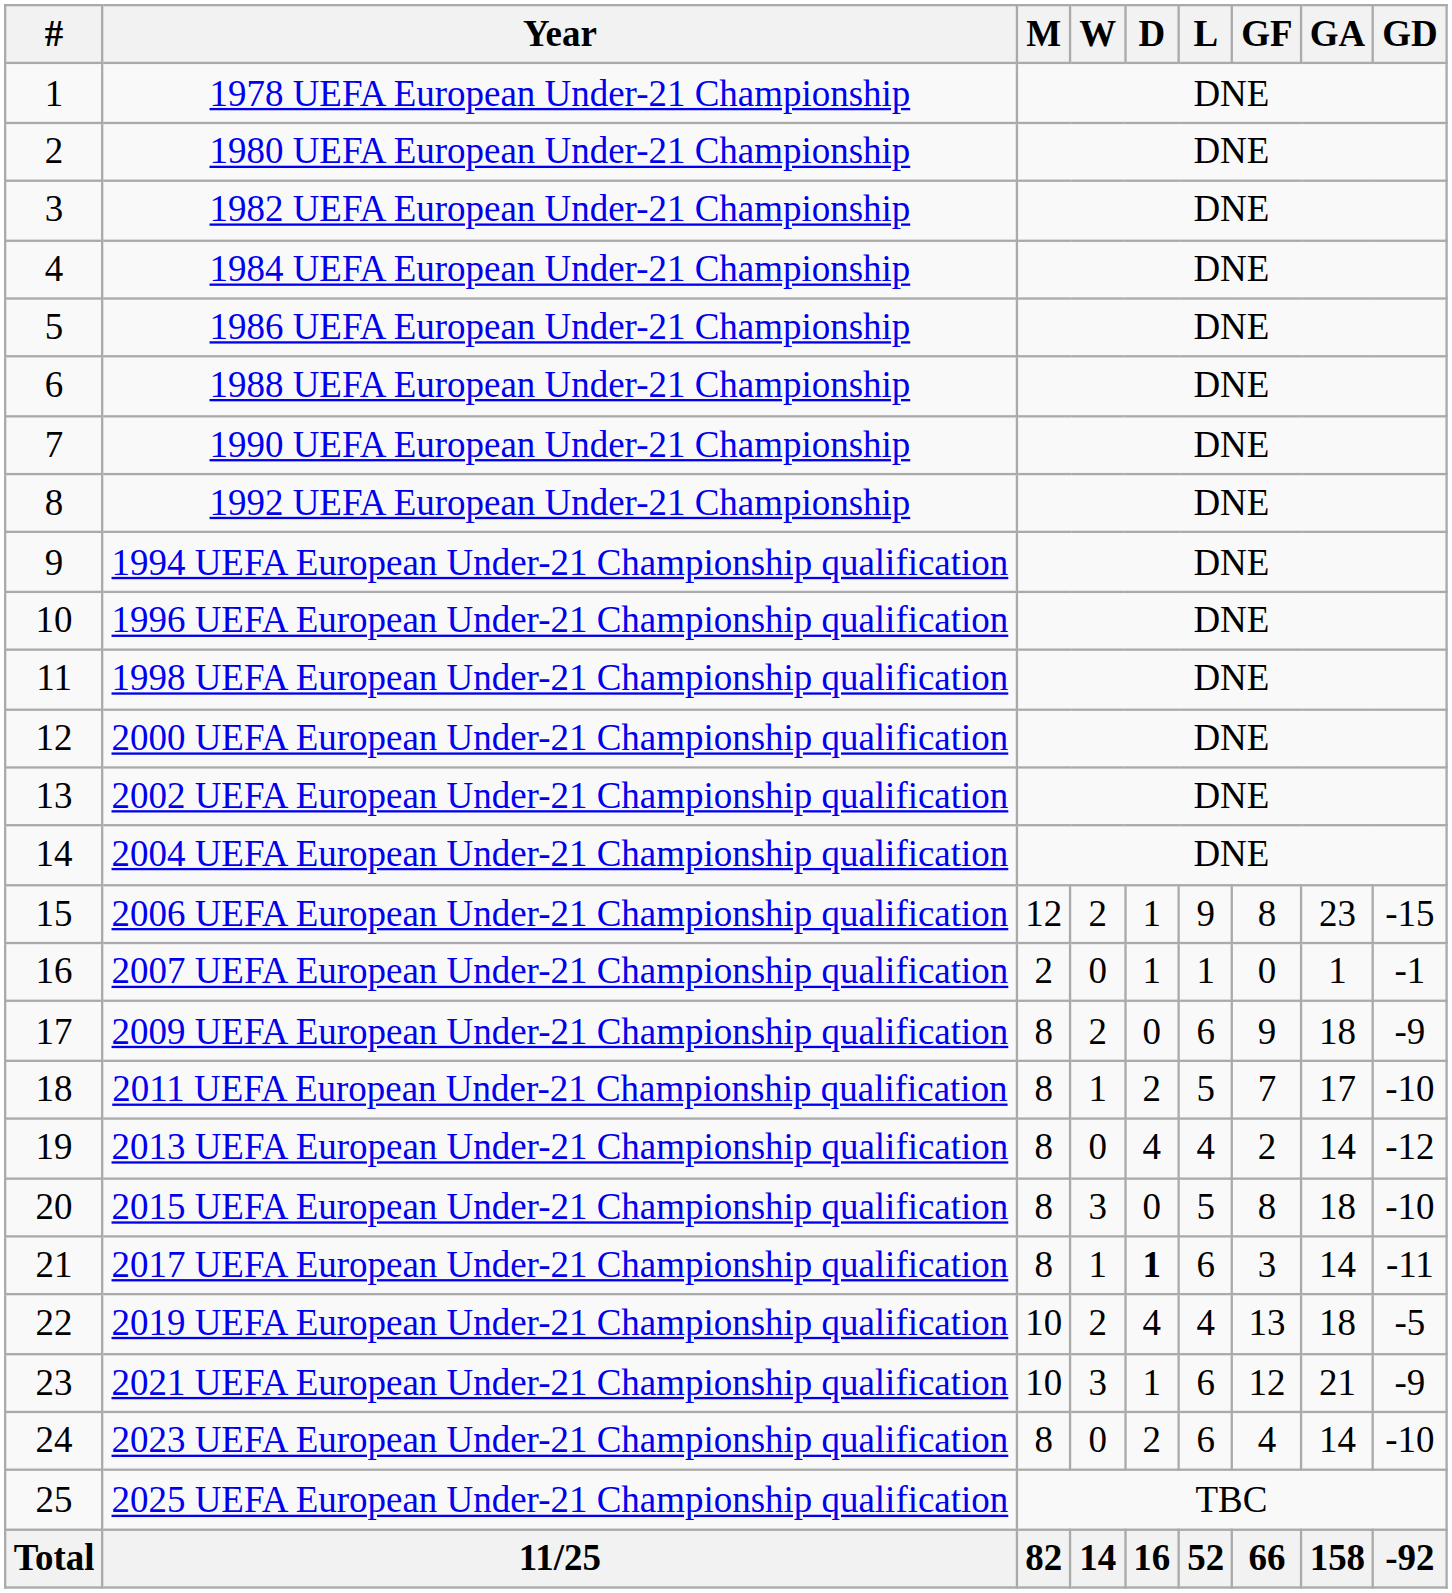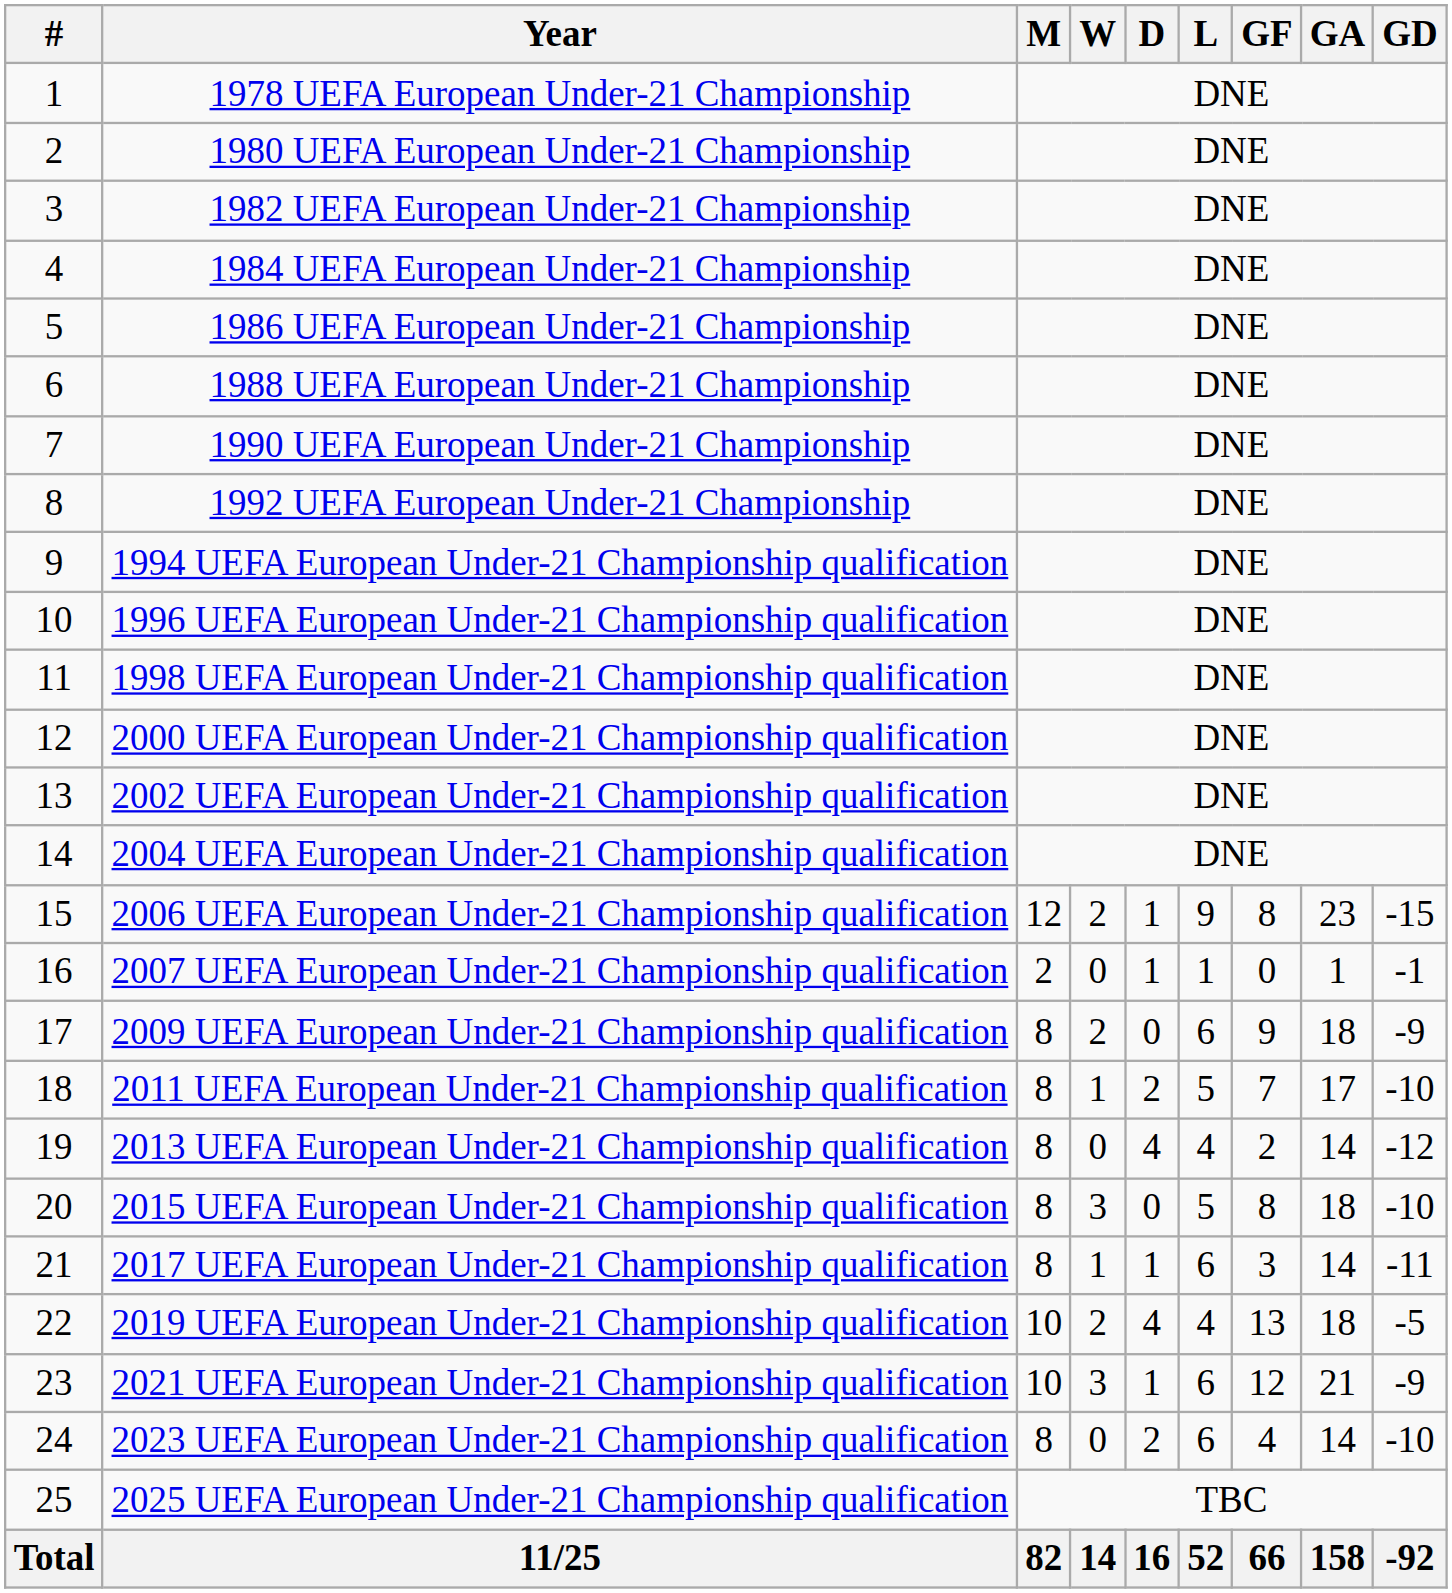(1152, 1264) bold -> (1152, 1264) normal
